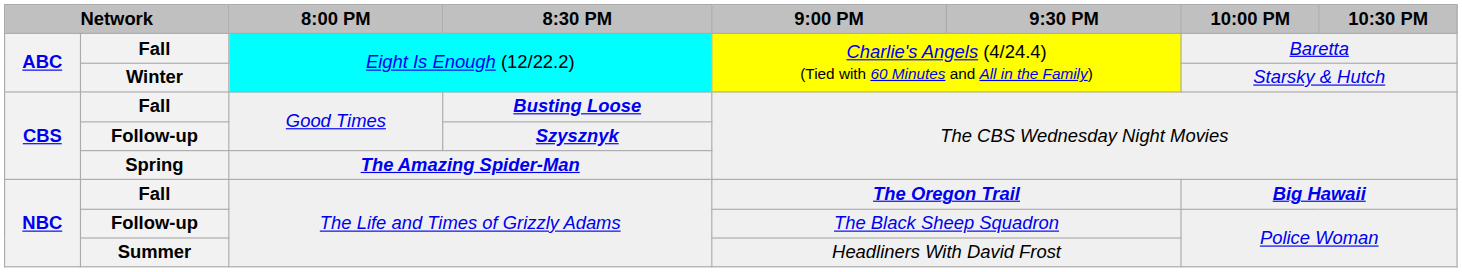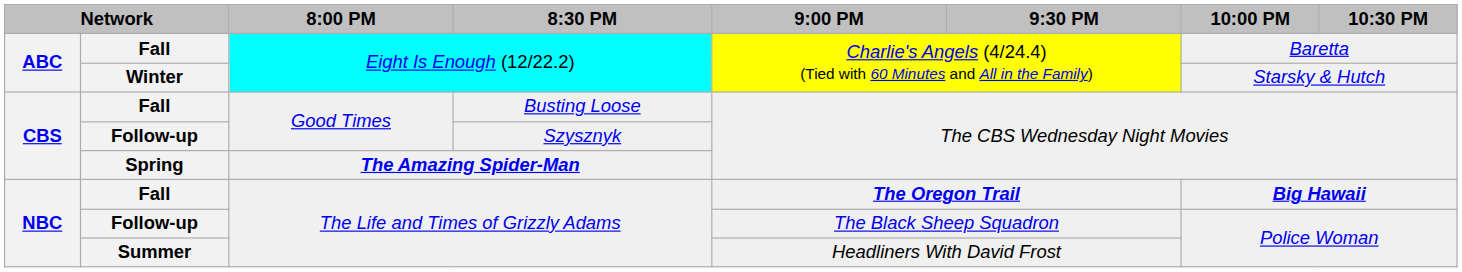(577, 106) bold -> (582, 106) normal
(577, 135) bold -> (582, 135) normal
